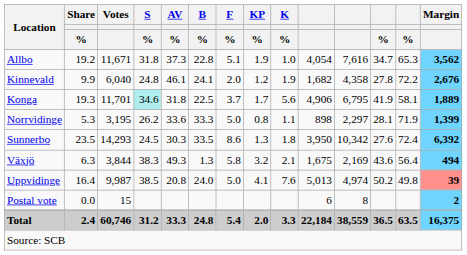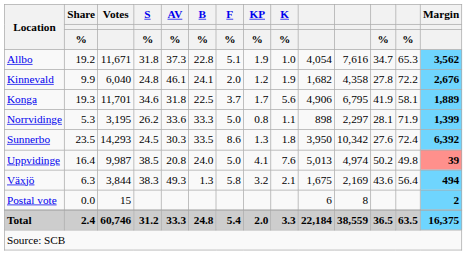(149, 100) paleturquoise background -> (149, 100) no background
rows swapped: (34, 180) <-> (21, 160)
